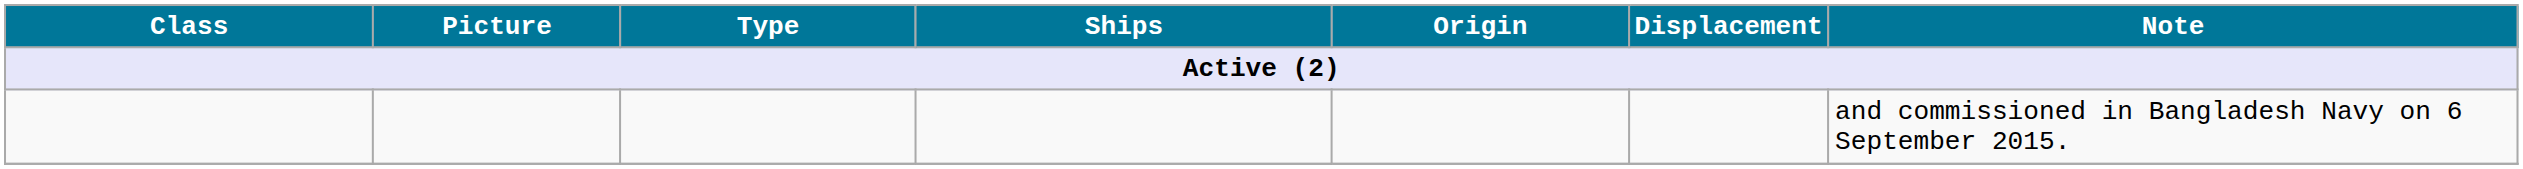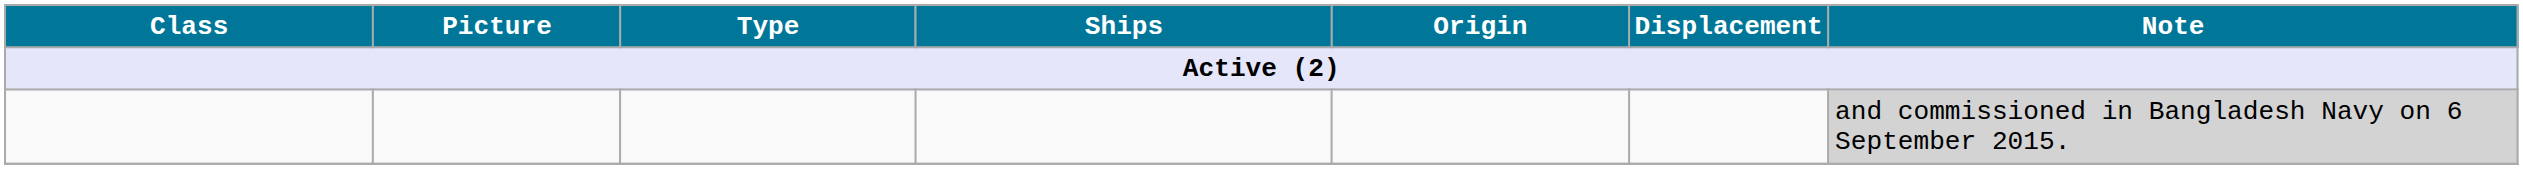(2149, 127) no background -> (2149, 127) lightgrey background
